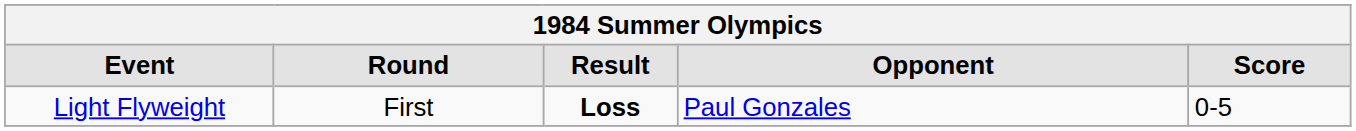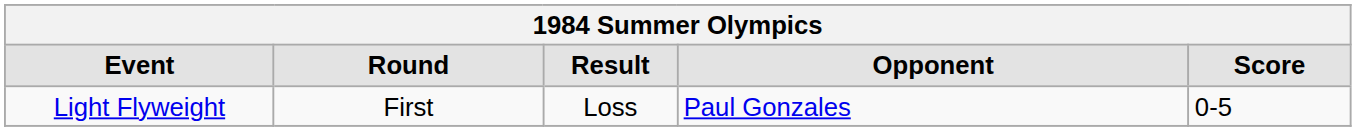(610, 106) bold -> (610, 106) normal
